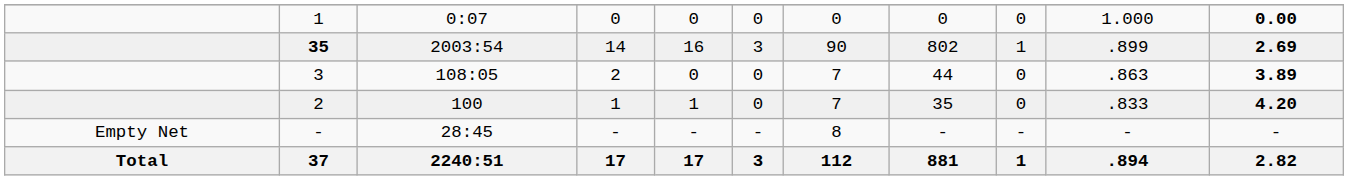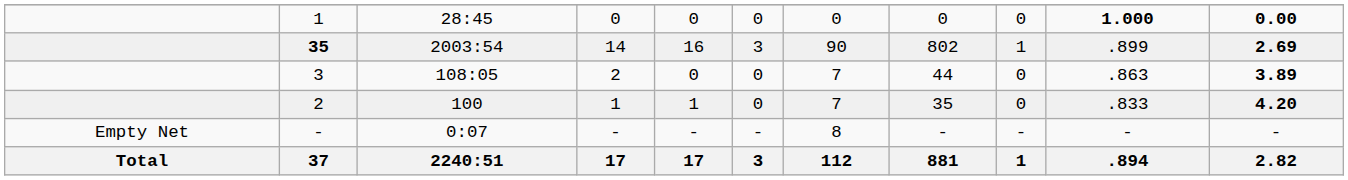(467, 19) 0:07 -> (467, 19) 28:45
(1127, 19) normal -> (1127, 19) bold
(467, 132) 28:45 -> (467, 132) 0:07
